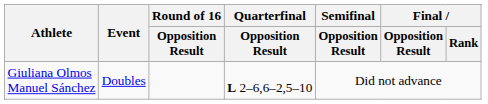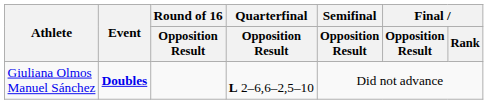(124, 80) normal -> (124, 80) bold
